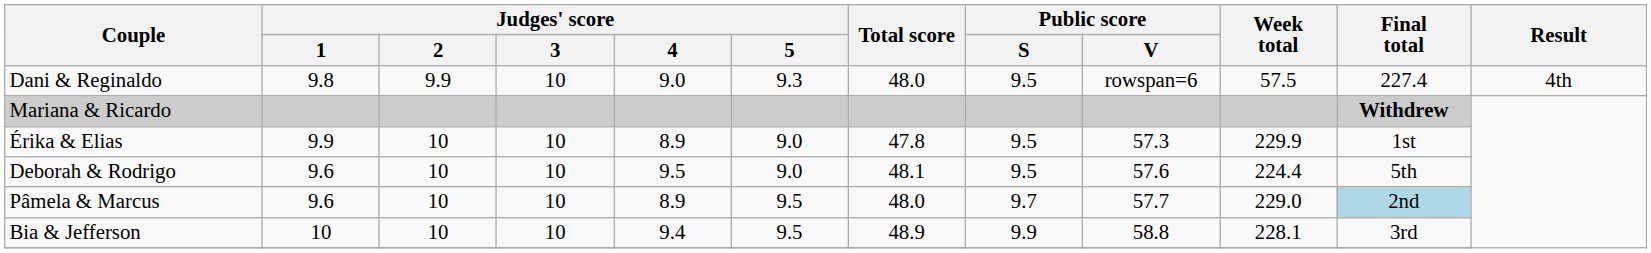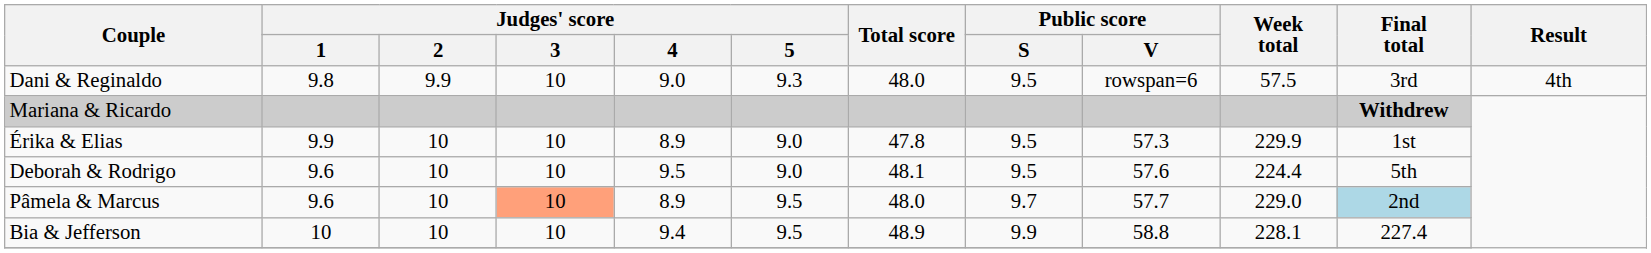(1404, 80) 227.4 -> (1404, 80) 3rd
(555, 202) no background -> (555, 202) lightsalmon background
(1404, 232) 3rd -> (1404, 232) 227.4
